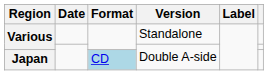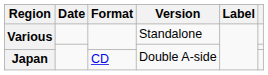(100, 59) lightblue background -> (100, 59) no background
